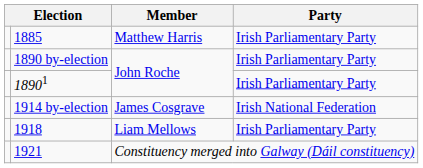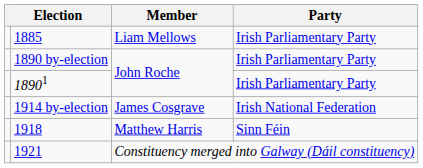(158, 37) Matthew Harris -> (155, 37) Liam Mellows
(155, 129) Liam Mellows -> (158, 129) Matthew Harris
(306, 129) Irish Parliamentary Party -> (263, 129) Sinn Féin
